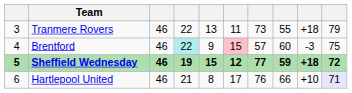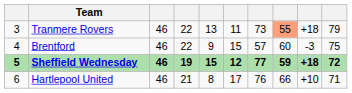(285, 29) no background -> (285, 29) lightsalmon background
(186, 46) paleturquoise background -> (186, 46) no background
(236, 46) pink background -> (236, 46) no background
(334, 79) lavender background -> (334, 79) no background
